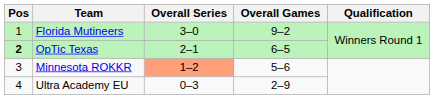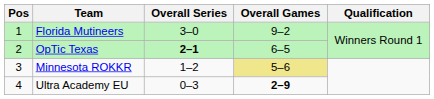(19, 49) bold -> (19, 49) normal
(189, 49) normal -> (189, 49) bold
(189, 67) lightsalmon background -> (189, 67) no background
(280, 67) no background -> (280, 67) khaki background
(280, 85) normal -> (280, 85) bold
